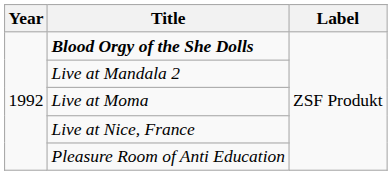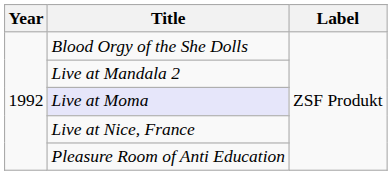(152, 45) bold -> (150, 45) normal
(100, 101) no background -> (100, 101) lavender background
